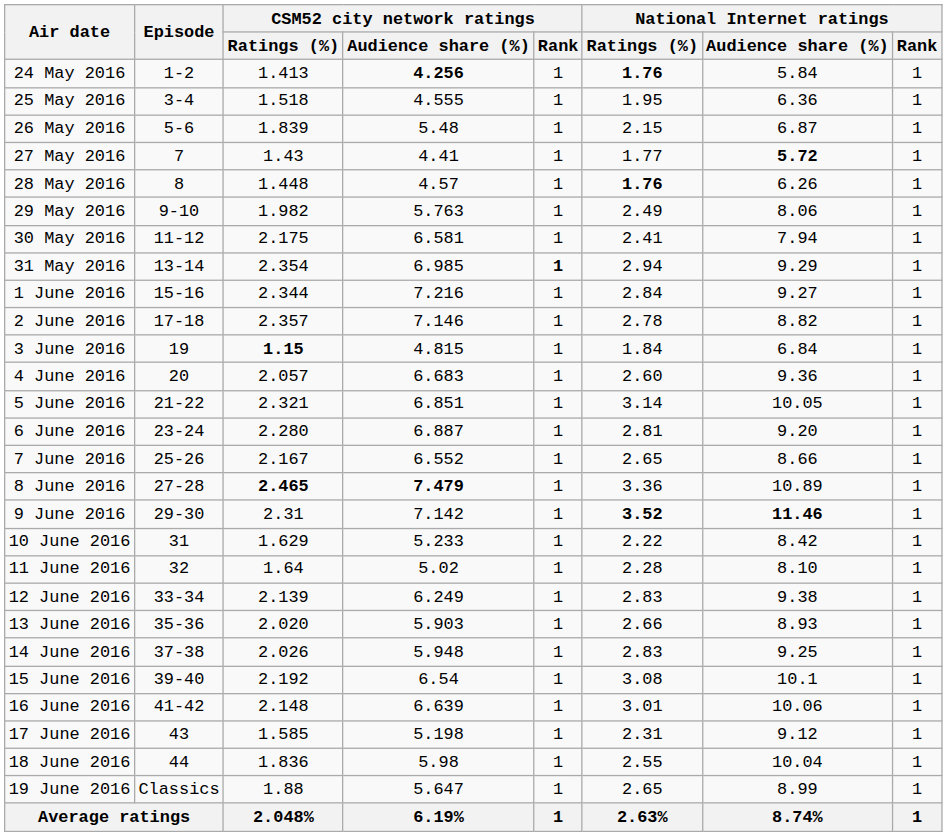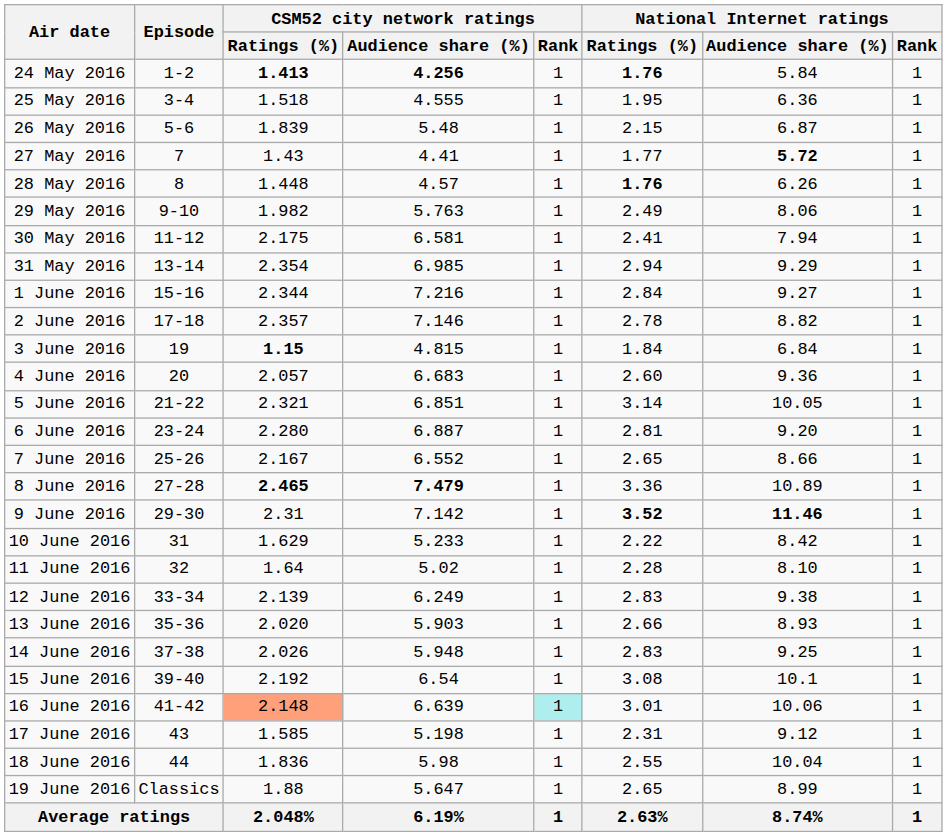(283, 74) normal -> (283, 74) bold
(558, 266) bold -> (558, 266) normal
(283, 707) no background -> (283, 707) lightsalmon background
(558, 707) no background -> (558, 707) paleturquoise background
